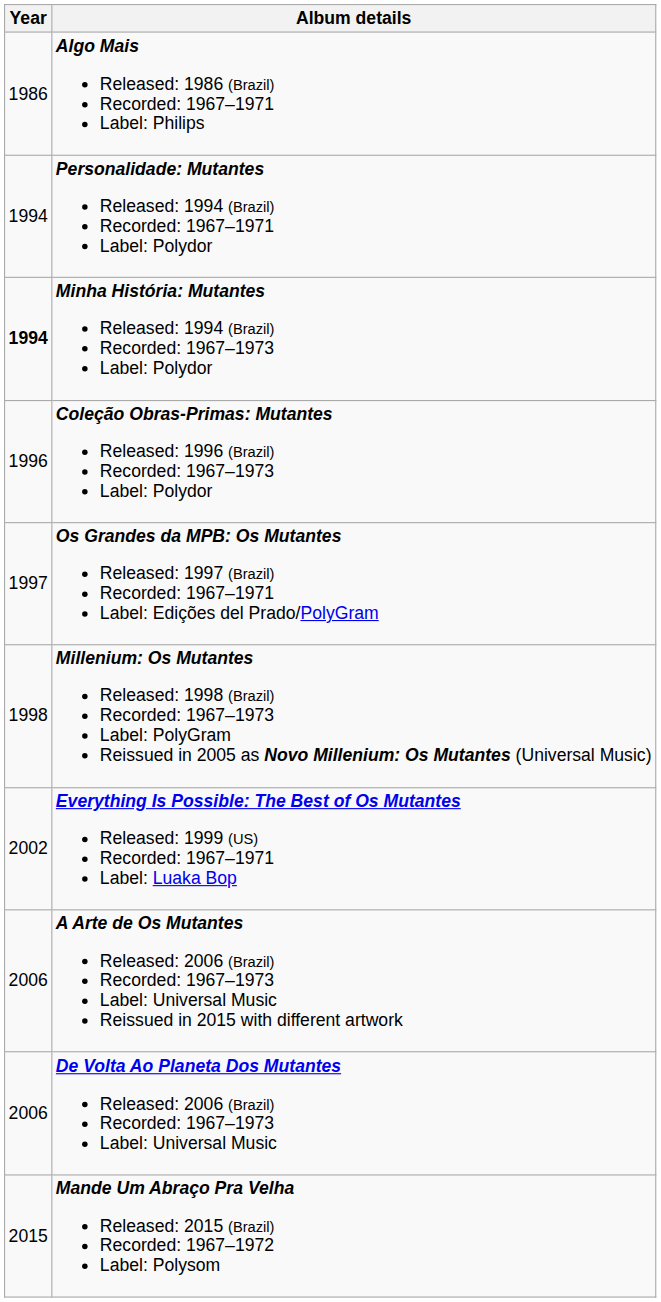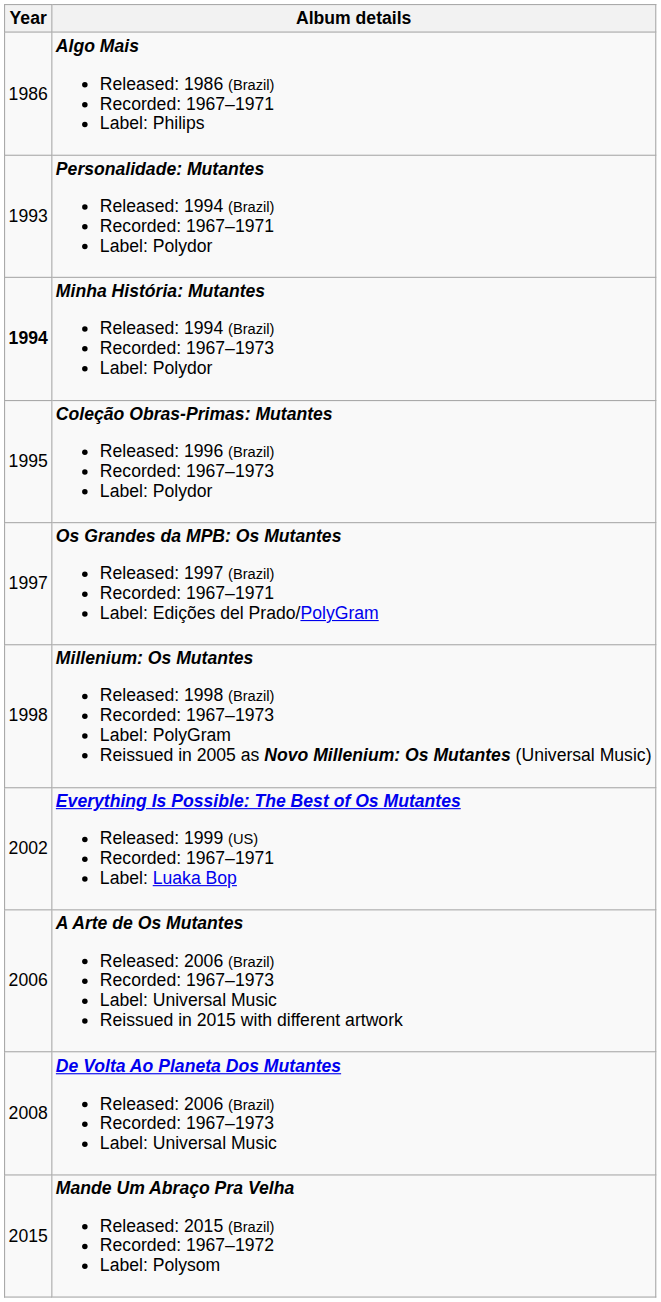(28, 216) 1994 -> (28, 216) 1993
(28, 461) 1996 -> (28, 461) 1995
(28, 1113) 2006 -> (28, 1113) 2008
